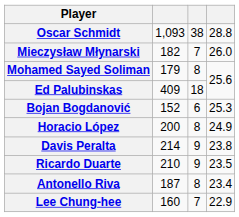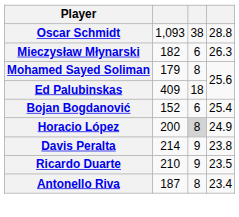(197, 52) 7 -> (197, 52) 6
(221, 52) 26.0 -> (221, 52) 26.3
(221, 108) 25.3 -> (221, 108) 25.4
(197, 127) no background -> (197, 127) lightgrey background
- row: (78, 202)
